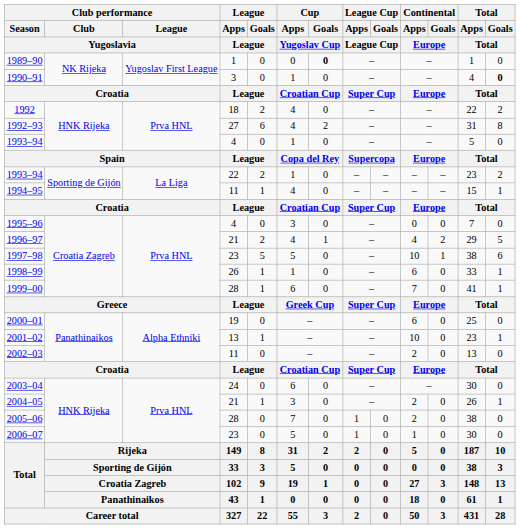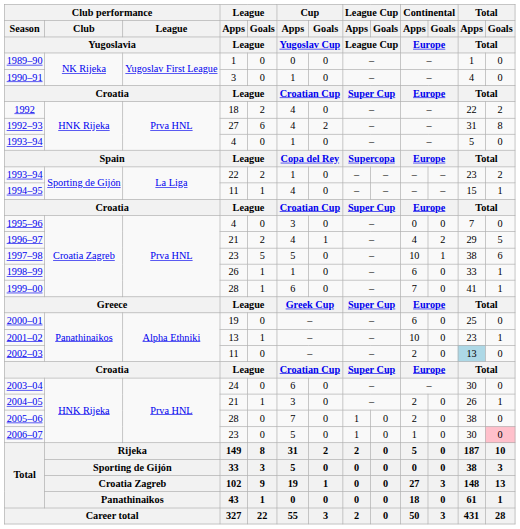(326, 61) bold -> (326, 61) normal
(500, 77) bold -> (500, 77) normal
(472, 353) no background -> (472, 353) lightblue background
(500, 434) no background -> (500, 434) pink background
